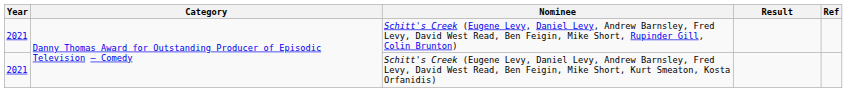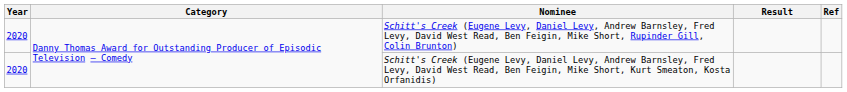(17, 36) 2021 -> (17, 36) 2020
(17, 70) 2021 -> (17, 70) 2020
